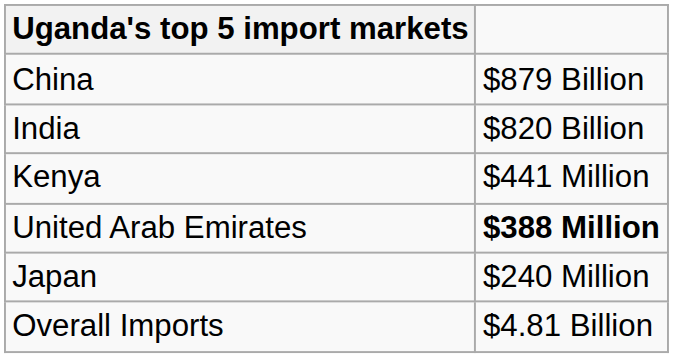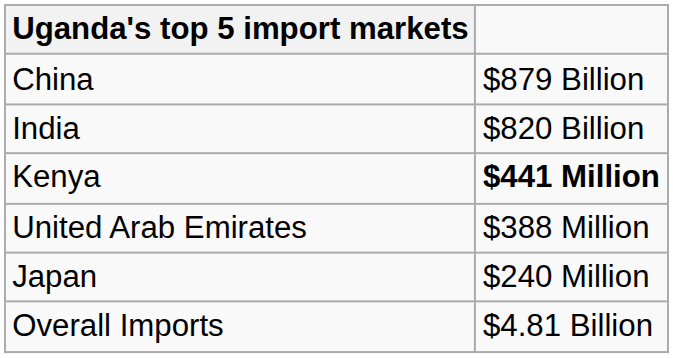(566, 177) normal -> (571, 177) bold
(571, 227) bold -> (566, 227) normal
